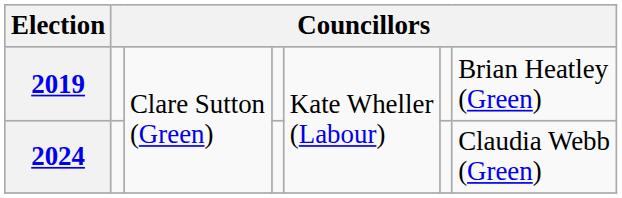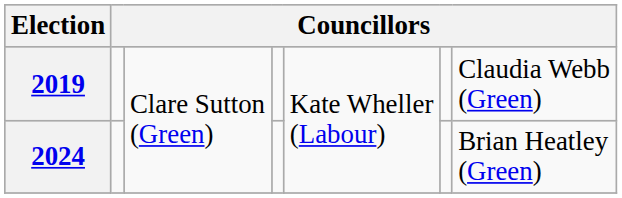(533, 83) Brian Heatley (Green) -> (534, 83) Claudia Webb (Green)
(534, 156) Claudia Webb (Green) -> (533, 156) Brian Heatley (Green)
